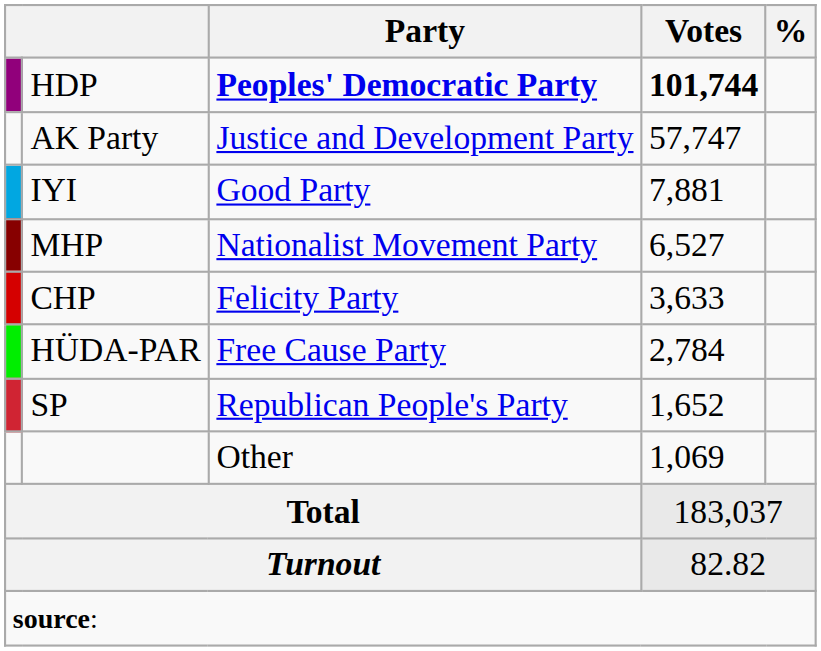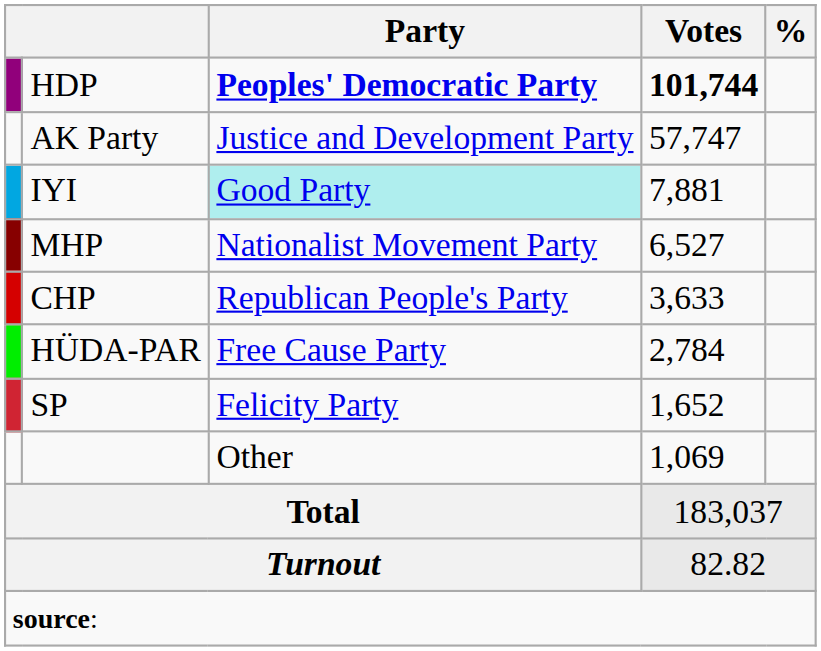(293, 191) no background -> (293, 191) paleturquoise background
(307, 297) Felicity Party -> (392, 297) Republican People's Party
(392, 404) Republican People's Party -> (307, 404) Felicity Party
